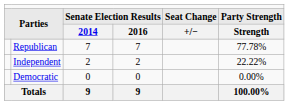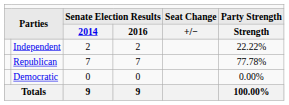rows swapped: (35, 46) <-> (37, 62)
